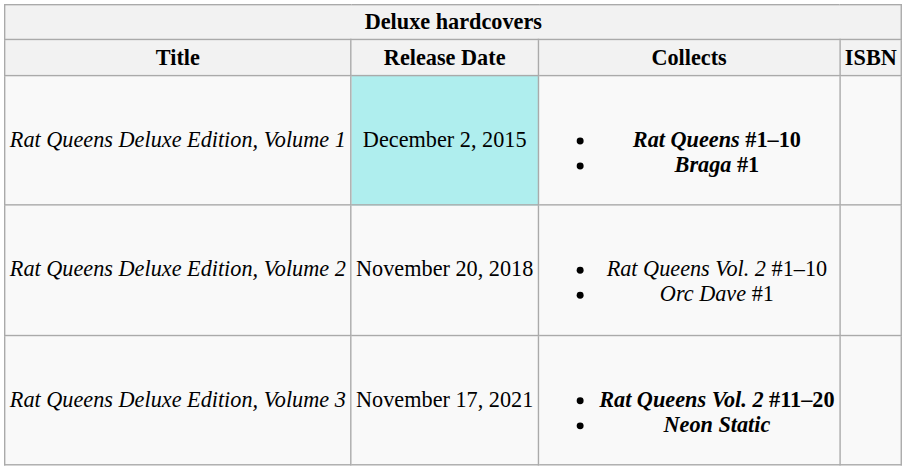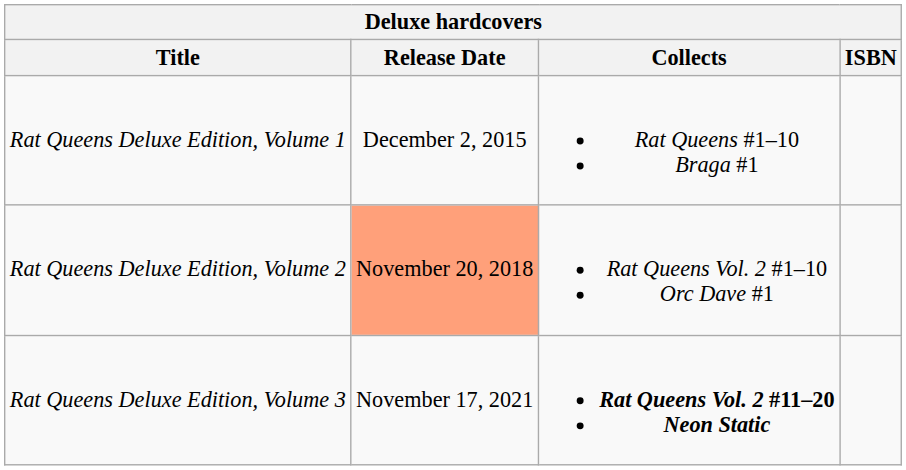(445, 139) paleturquoise background -> (445, 139) no background
(689, 153) bold -> (689, 153) normal
(445, 269) no background -> (445, 269) lightsalmon background
